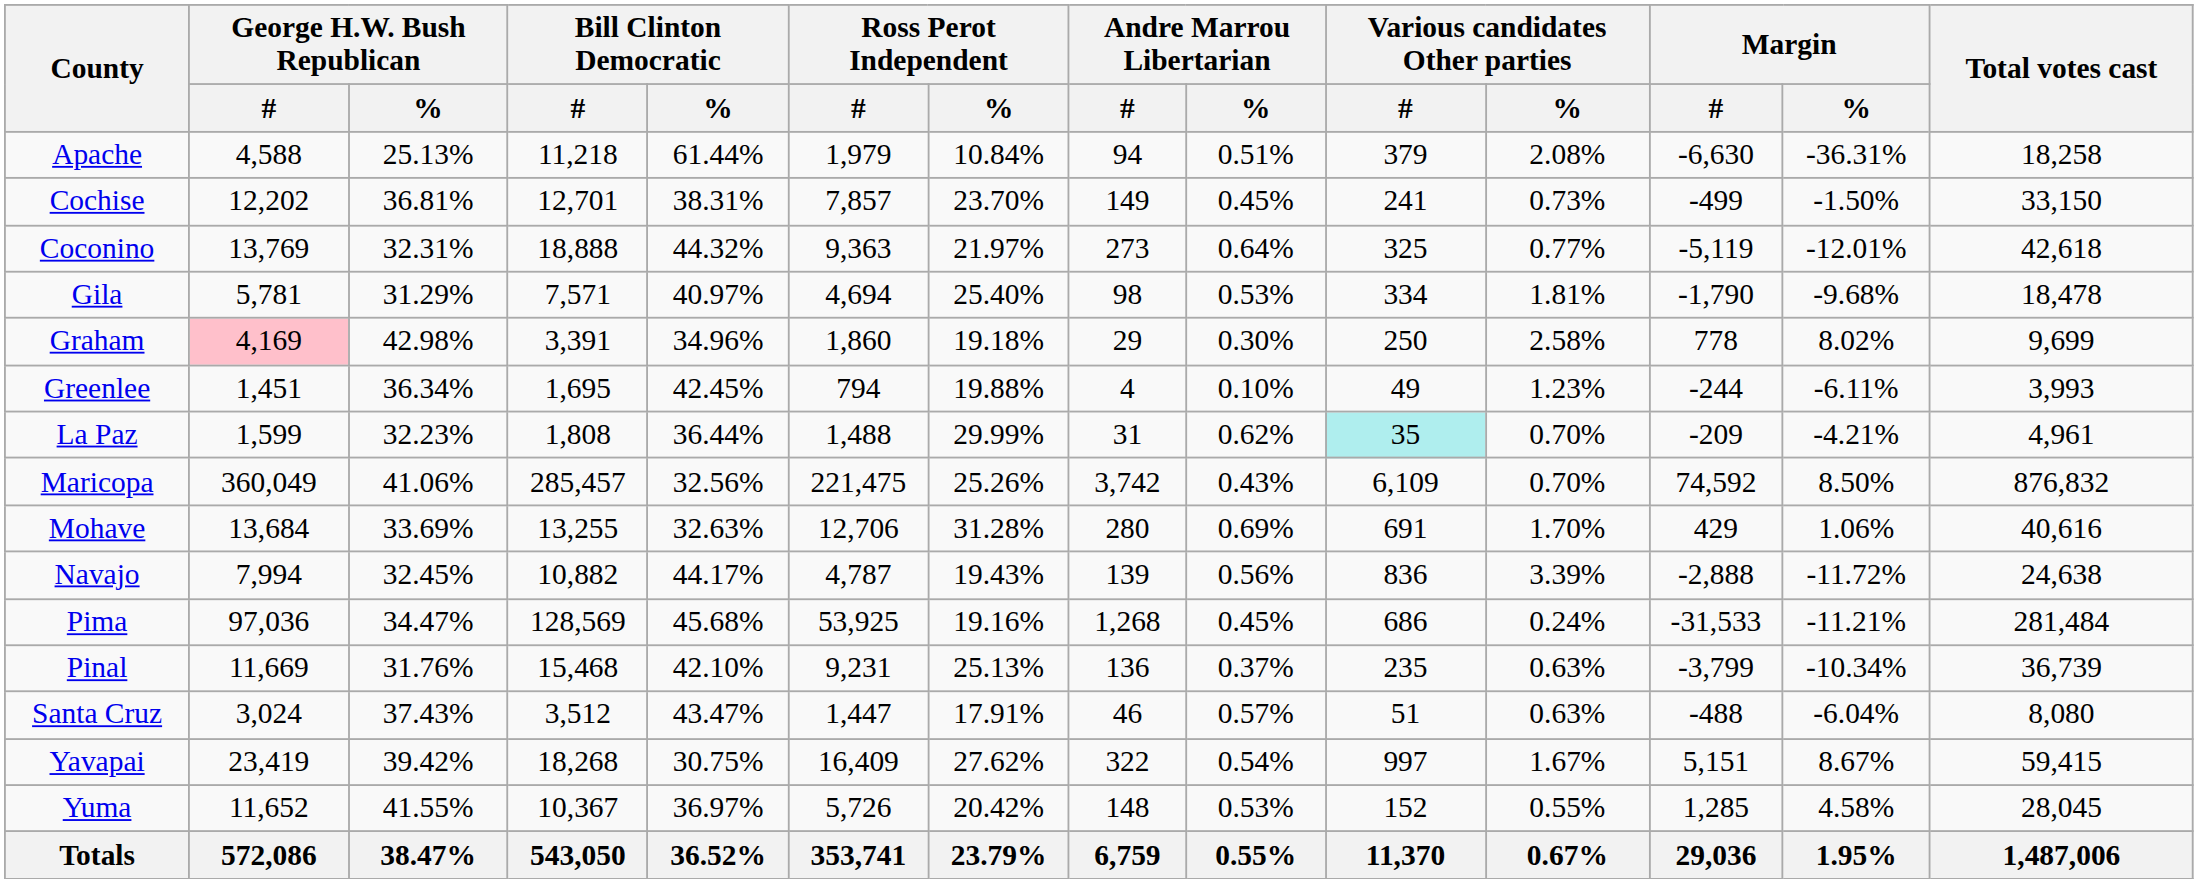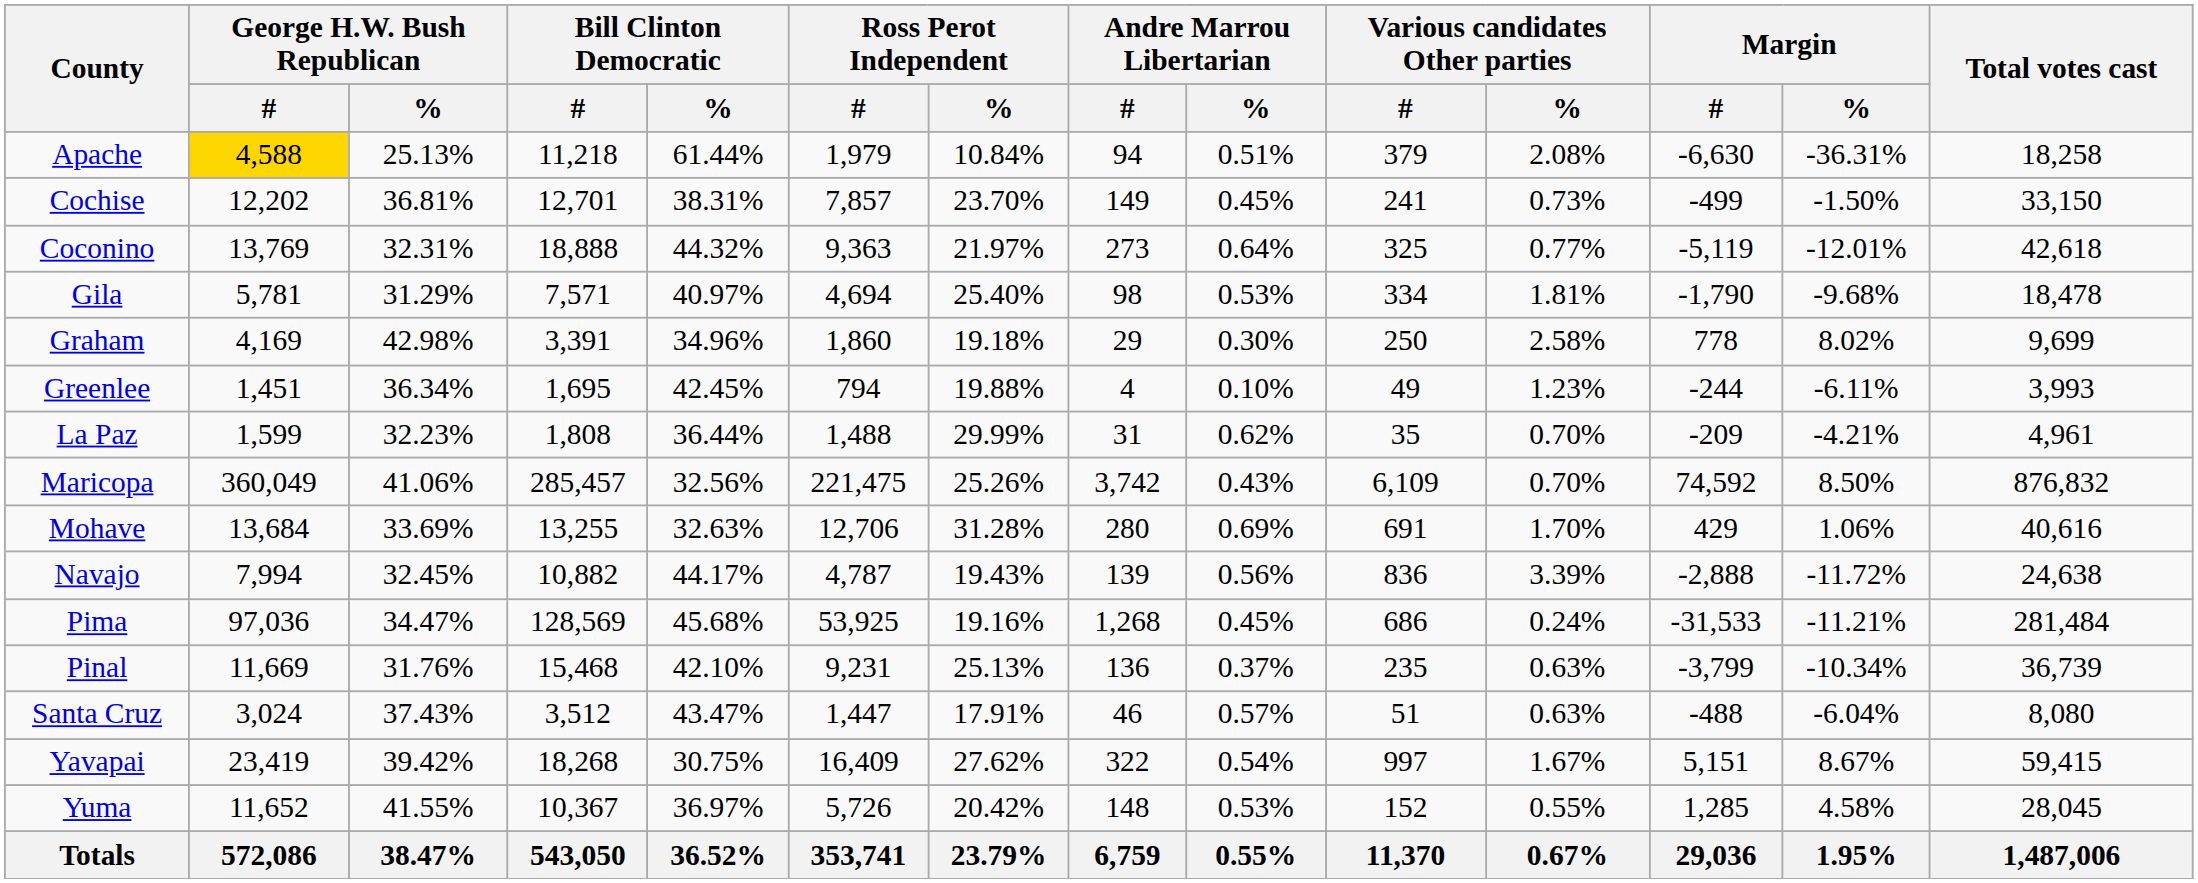(269, 154) no background -> (269, 154) gold background
(269, 341) pink background -> (269, 341) no background
(1405, 434) paleturquoise background -> (1405, 434) no background
